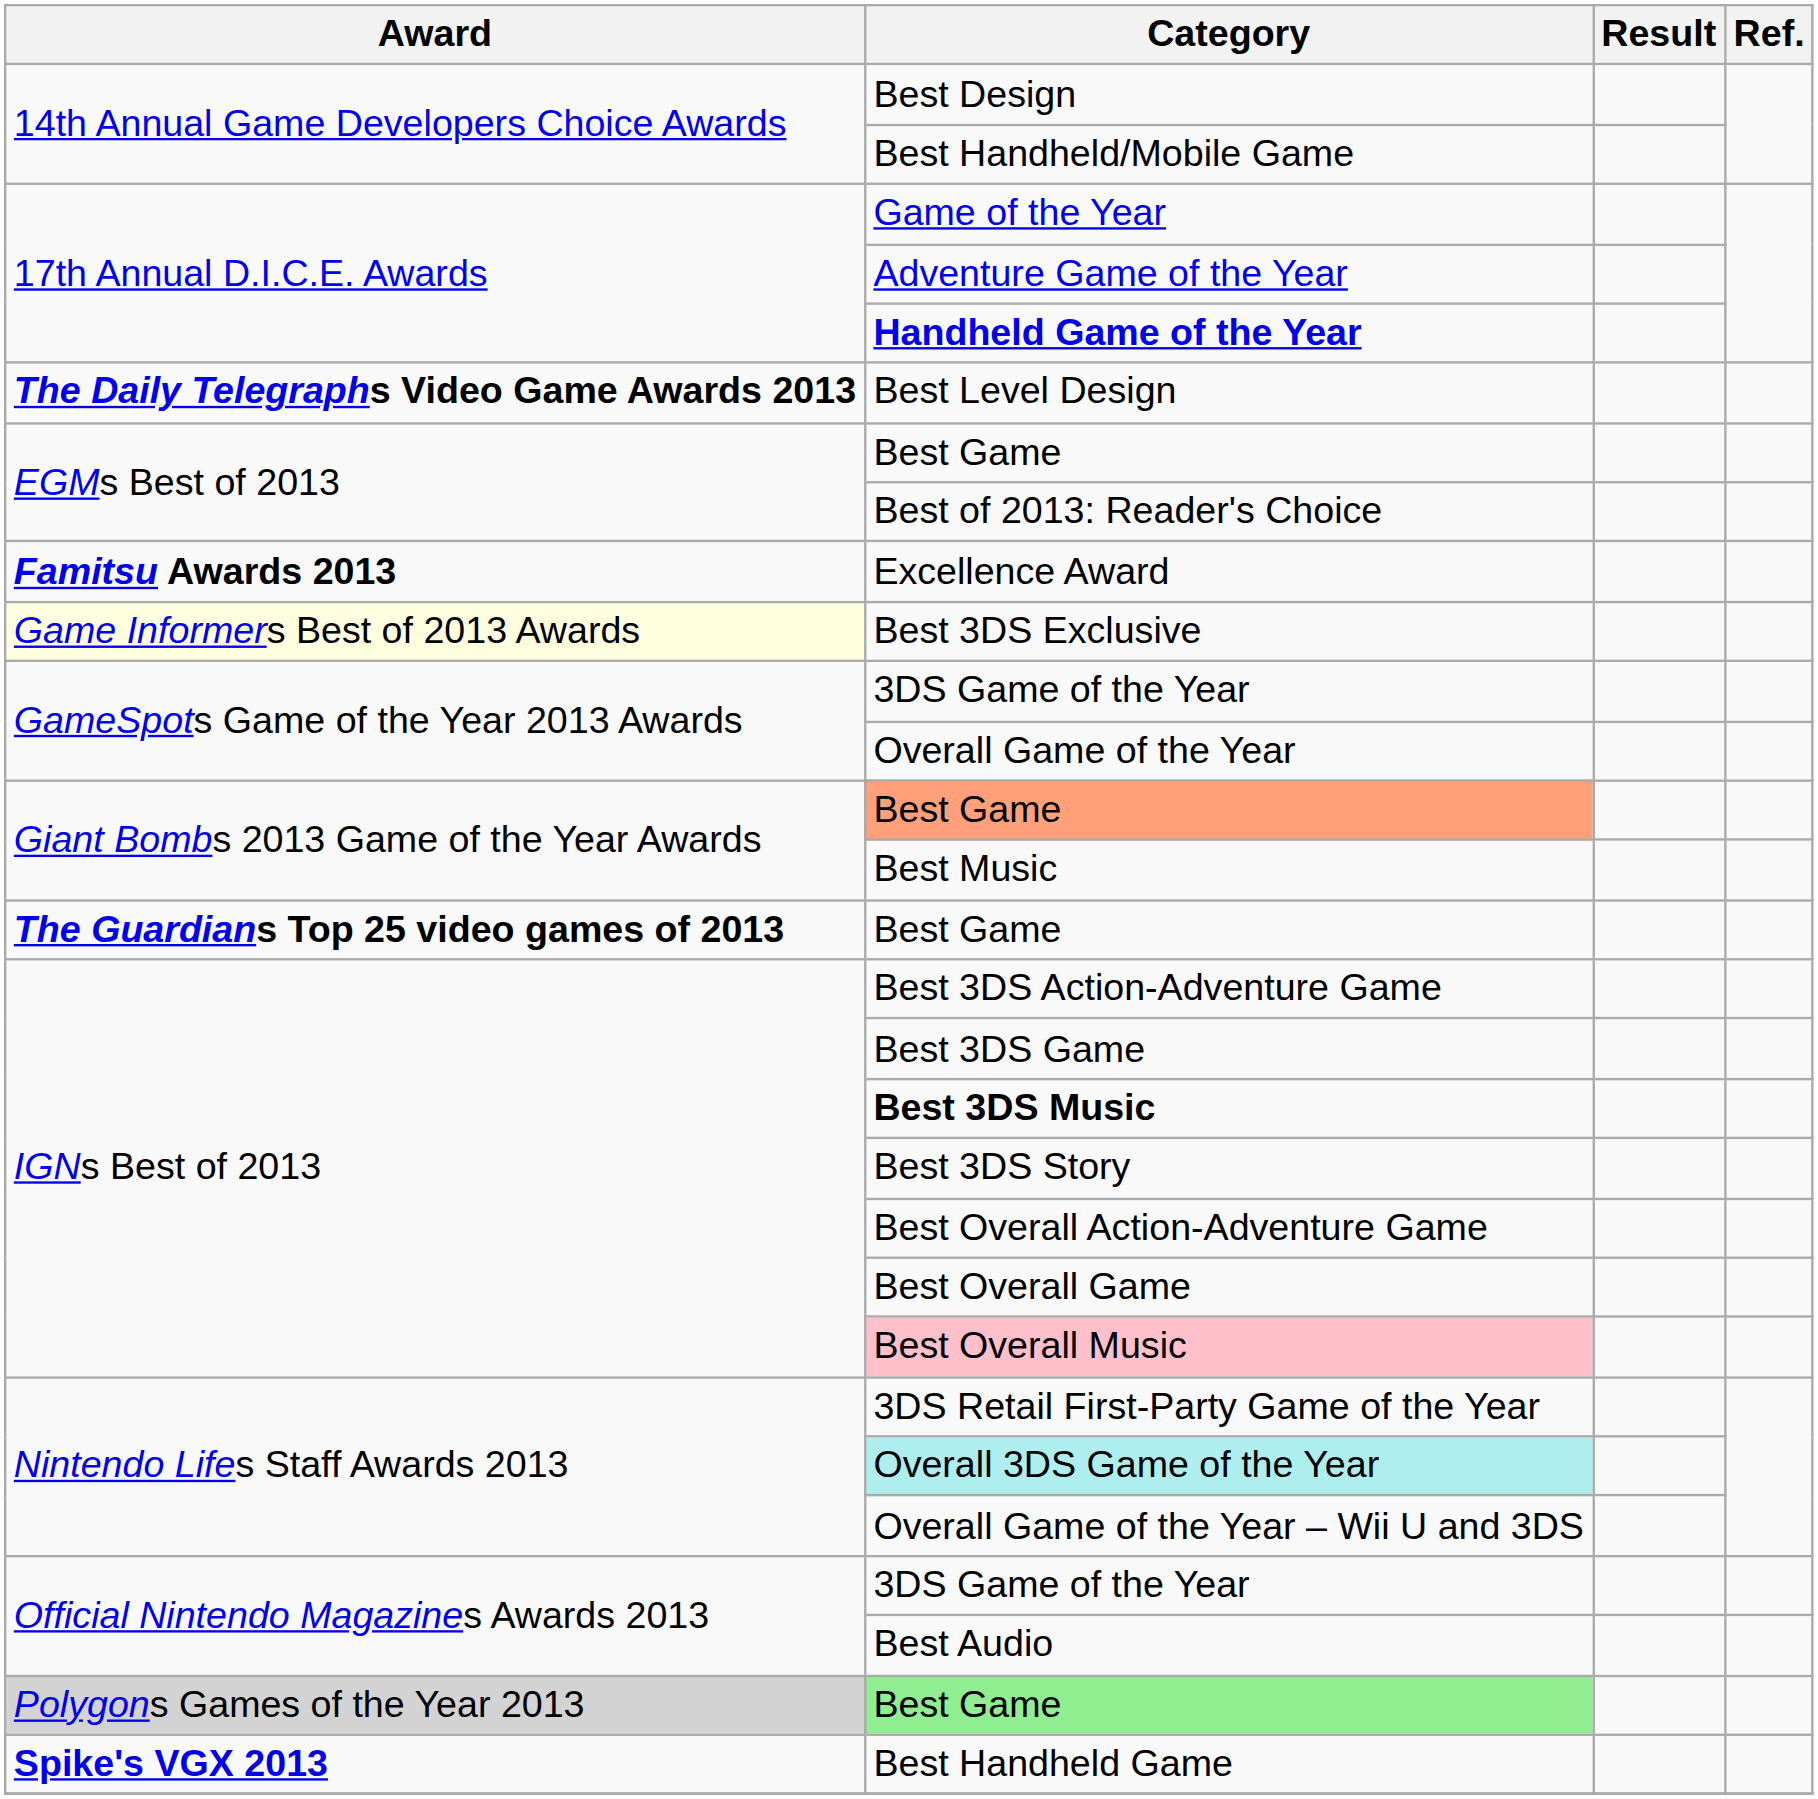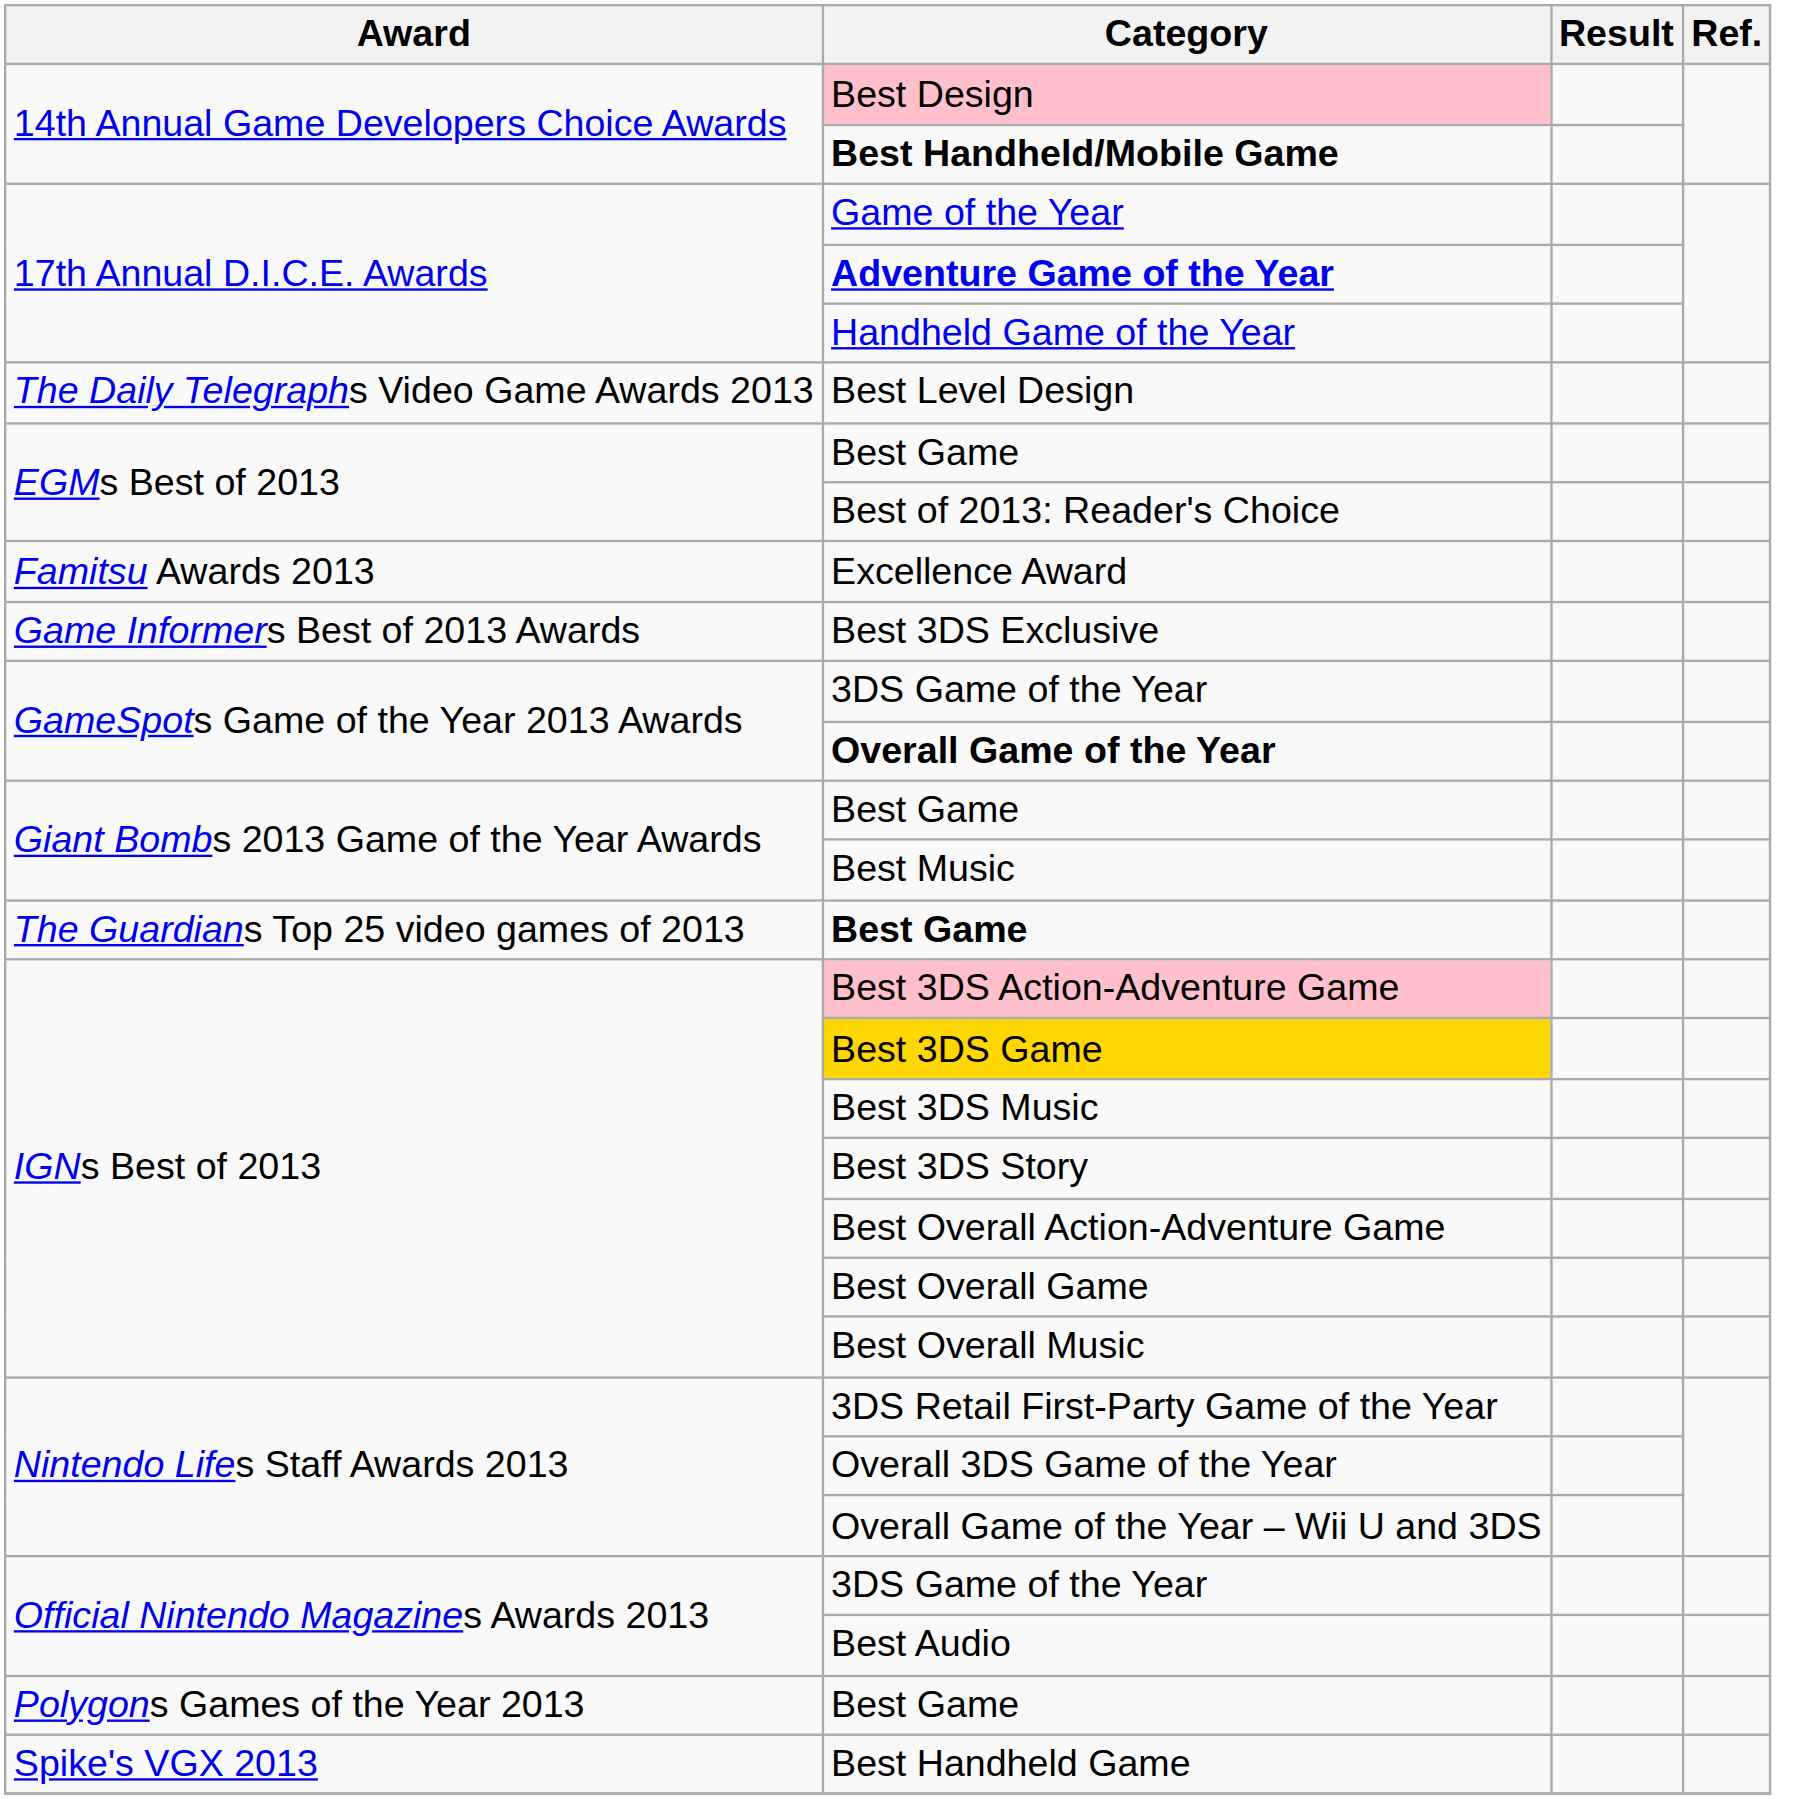(975, 93) no background -> (932, 93) pink background
(1114, 153) normal -> (1085, 153) bold
(1111, 272) normal -> (1083, 272) bold
(1118, 332) bold -> (1063, 332) normal
(435, 392) bold -> (414, 392) normal
(205, 570) bold -> (194, 570) normal
(327, 630) lightyellow background -> (327, 630) no background
(1084, 749) normal -> (1053, 749) bold
(967, 809) lightsalmon background -> (925, 809) no background
(399, 928) bold -> (379, 928) normal
(967, 928) normal -> (929, 928) bold
(1158, 988) no background -> (1115, 988) pink background
(1009, 1048) no background -> (967, 1048) gold background
(1014, 1107) bold -> (965, 1107) normal
(1030, 1346) pink background -> (988, 1346) no background
(1126, 1465) paleturquoise background -> (1084, 1465) no background
(299, 1703) lightgrey background -> (299, 1703) no background
(967, 1703) lightgreen background -> (925, 1703) no background
(171, 1763) bold -> (166, 1763) normal
